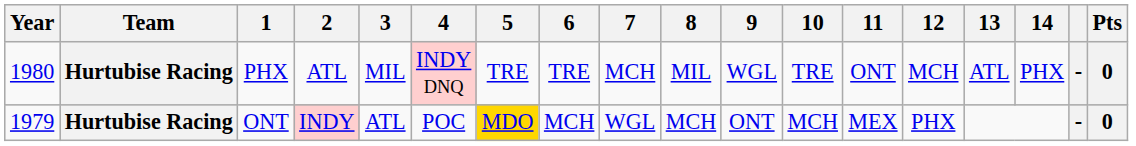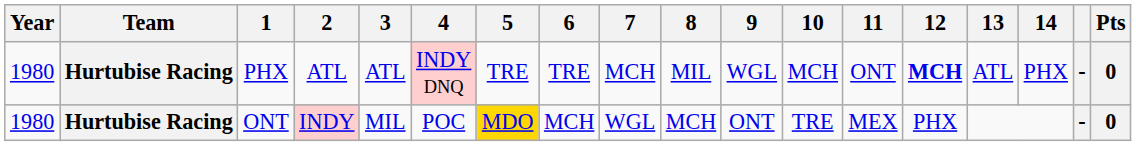(385, 72) MIL -> (385, 72) ATL
(813, 72) TRE -> (813, 72) MCH
(933, 72) normal -> (935, 72) bold
(32, 122) 1979 -> (32, 122) 1980
(385, 122) ATL -> (385, 122) MIL
(813, 122) MCH -> (813, 122) TRE
